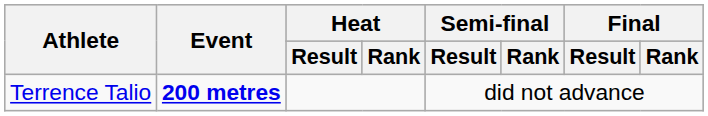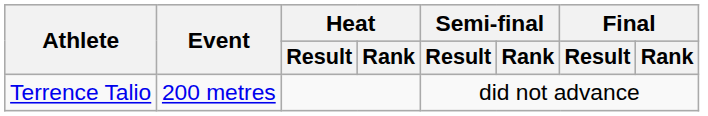(221, 93) bold -> (219, 93) normal
